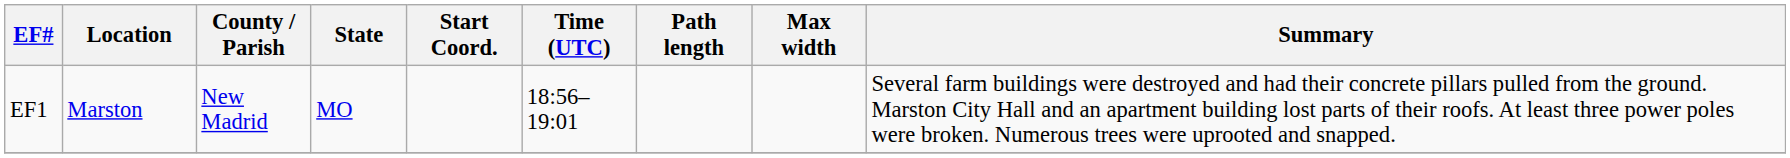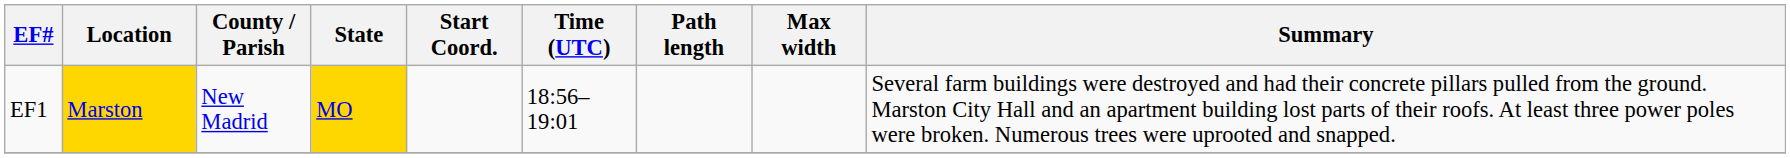(105, 108) no background -> (105, 108) gold background
(334, 108) no background -> (334, 108) gold background
